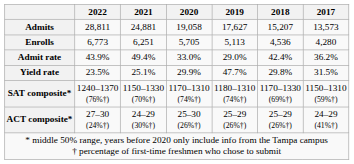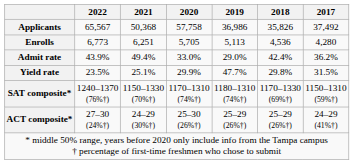+ row: (40, 27)
- row: (40, 27)
